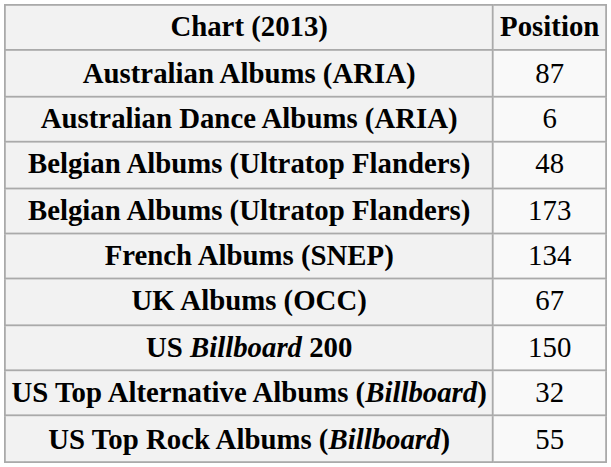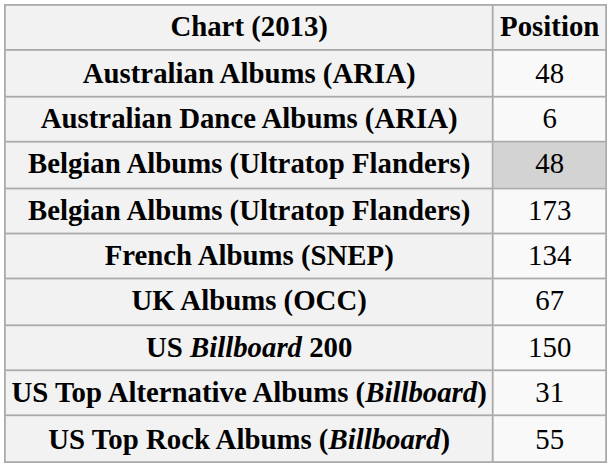(550, 73) 87 -> (550, 73) 48
(550, 164) no background -> (550, 164) lightgrey background
(550, 392) 32 -> (550, 392) 31
